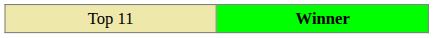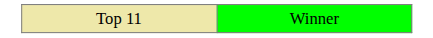(323, 18) bold -> (314, 18) normal
